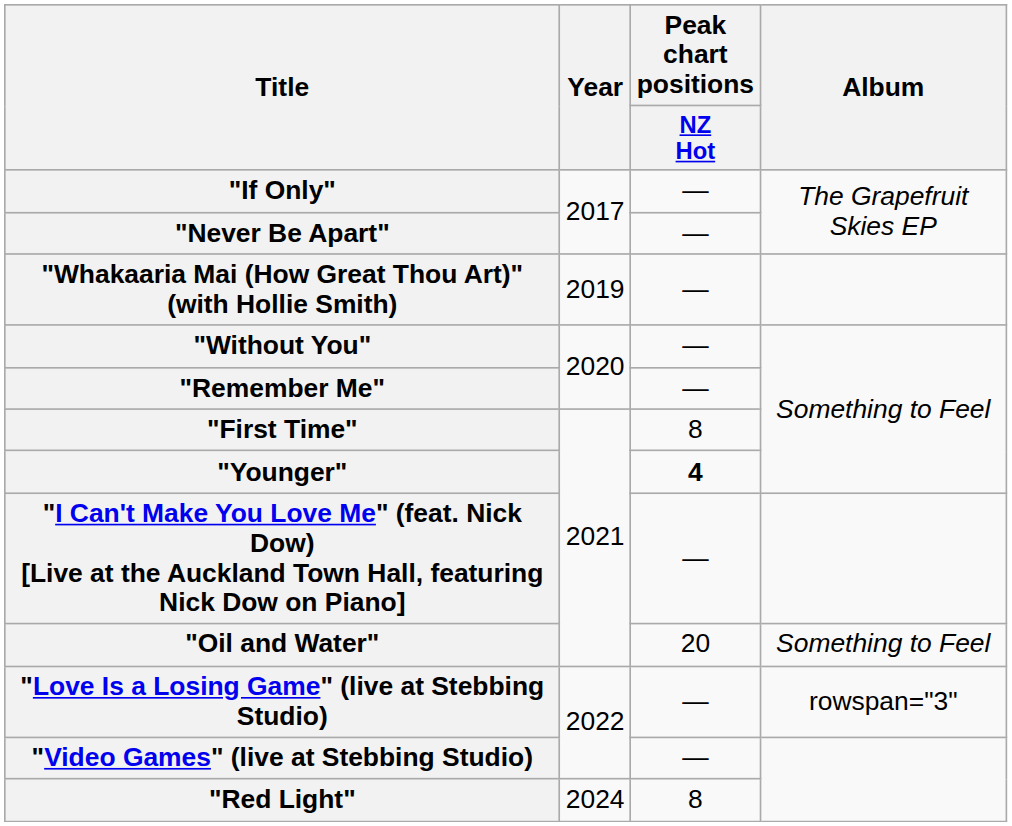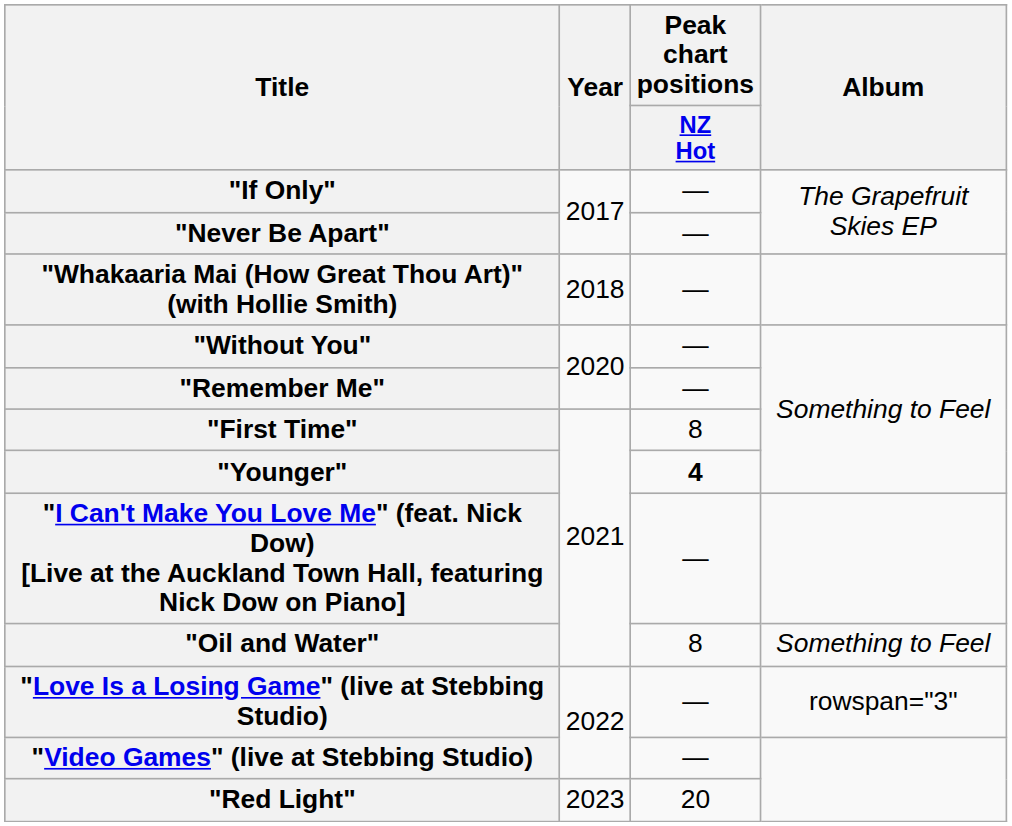(595, 289) 2019 -> (595, 289) 2018
(695, 644) 20 -> (695, 644) 8
(595, 799) 2024 -> (595, 799) 2023
(695, 799) 8 -> (695, 799) 20
